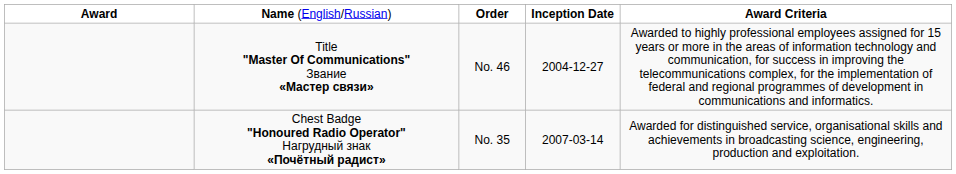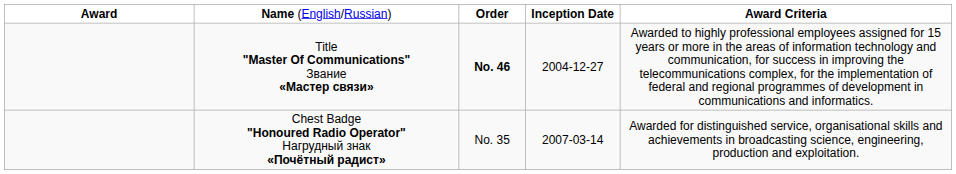(492, 66) normal -> (492, 66) bold
